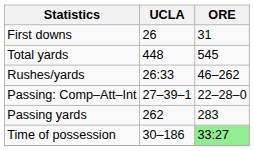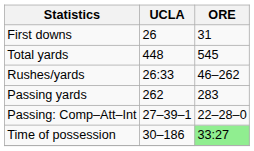rows swapped: (47, 115) <-> (72, 95)
